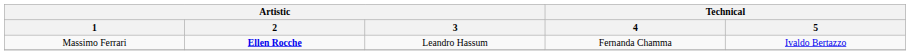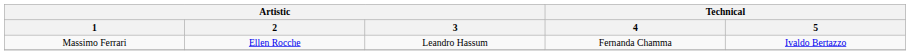(275, 43) bold -> (275, 43) normal
